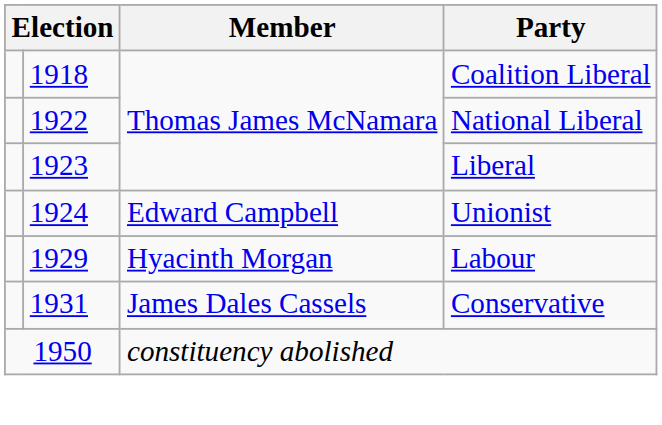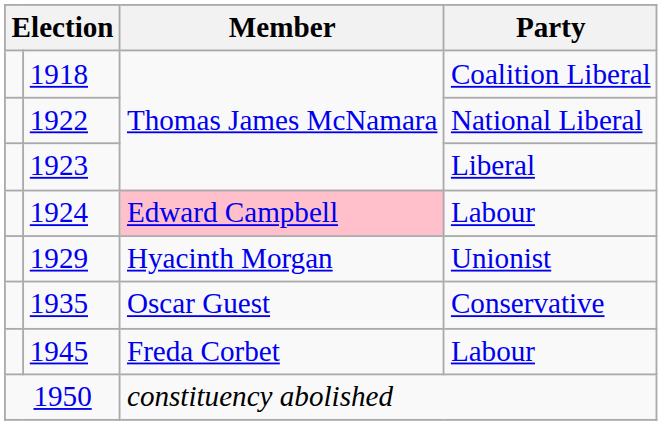(232, 212) no background -> (232, 212) pink background
(501, 212) Unionist -> (493, 212) Labour
(493, 258) Labour -> (501, 258) Unionist
- row: (59, 304)
+ row: (59, 304)
+ row: (59, 350)
